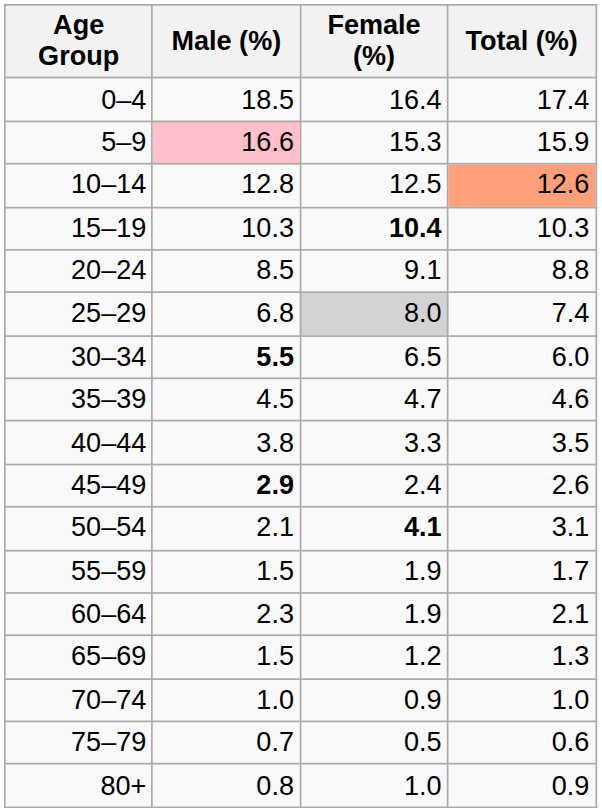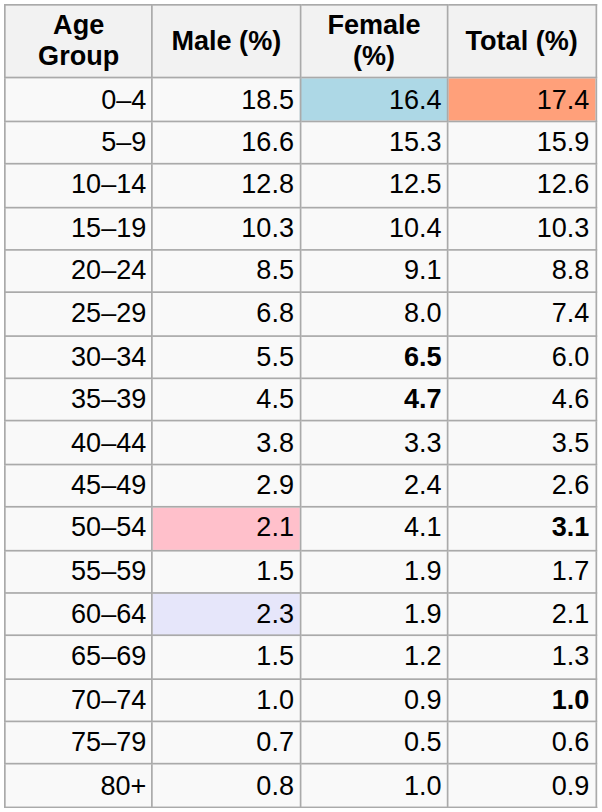(415, 99) no background -> (415, 99) lightblue background
(563, 99) no background -> (563, 99) lightsalmon background
(268, 142) pink background -> (268, 142) no background
(563, 185) lightsalmon background -> (563, 185) no background
(415, 227) bold -> (415, 227) normal
(423, 313) lightgrey background -> (423, 313) no background
(275, 356) bold -> (275, 356) normal
(423, 356) normal -> (423, 356) bold
(423, 399) normal -> (423, 399) bold
(275, 485) bold -> (275, 485) normal
(275, 528) no background -> (275, 528) pink background
(423, 528) bold -> (423, 528) normal
(570, 528) normal -> (570, 528) bold
(275, 613) no background -> (275, 613) lavender background
(570, 699) normal -> (570, 699) bold
